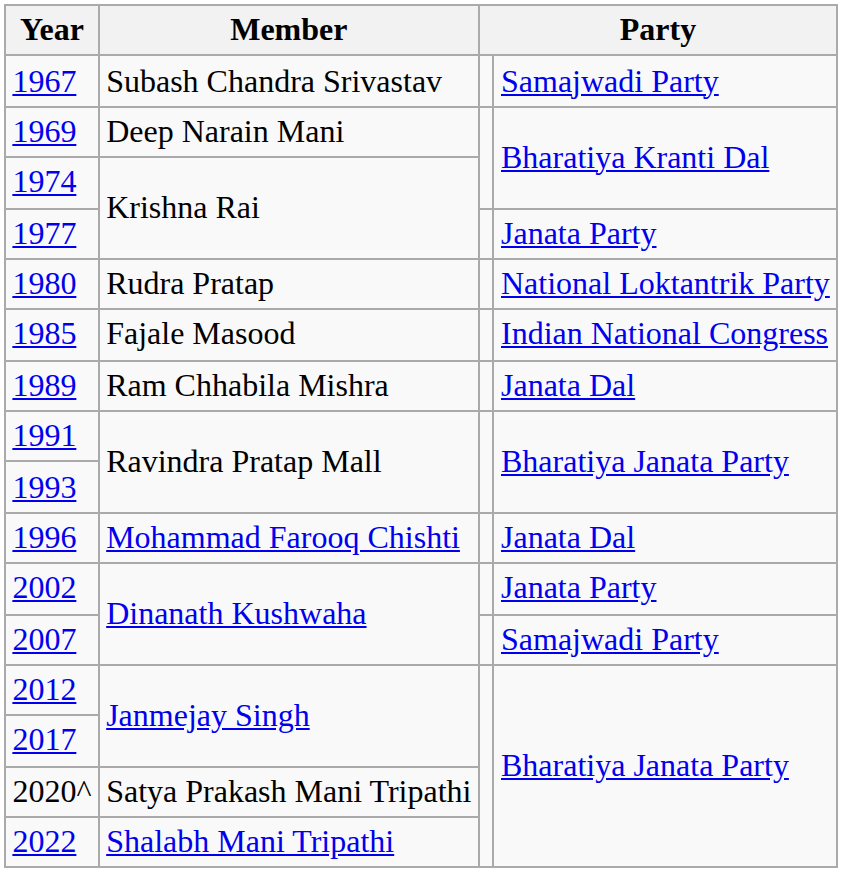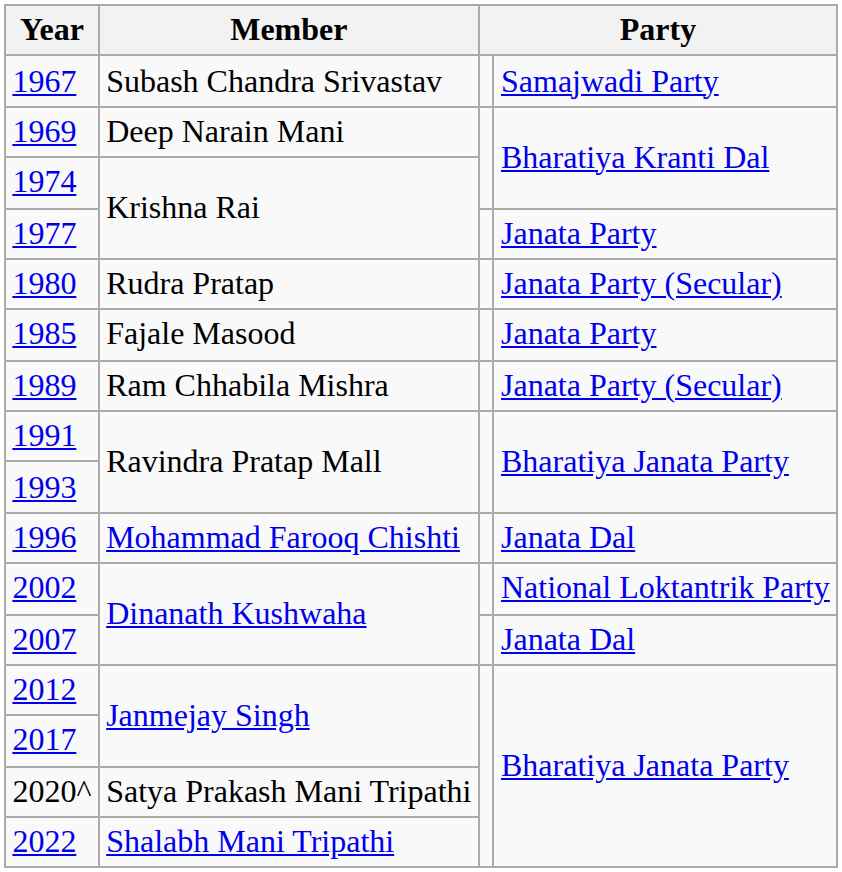(665, 283) National Loktantrik Party -> (641, 283) Janata Party (Secular)
(665, 334) Indian National Congress -> (579, 334) Janata Party
(568, 385) Janata Dal -> (641, 385) Janata Party (Secular)
(579, 588) Janata Party -> (665, 588) National Loktantrik Party
(610, 638) Samajwadi Party -> (568, 638) Janata Dal
